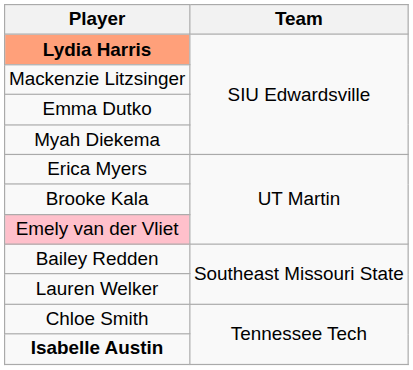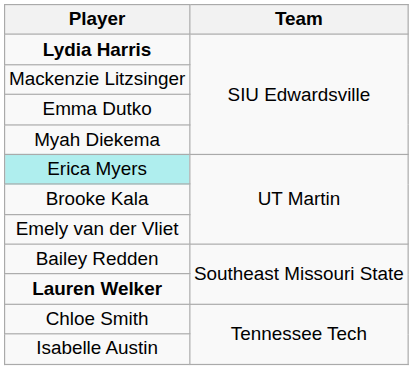(97, 49) lightsalmon background -> (97, 49) no background
(97, 169) no background -> (97, 169) paleturquoise background
(97, 229) pink background -> (97, 229) no background
(97, 288) normal -> (97, 288) bold
(97, 348) bold -> (97, 348) normal
